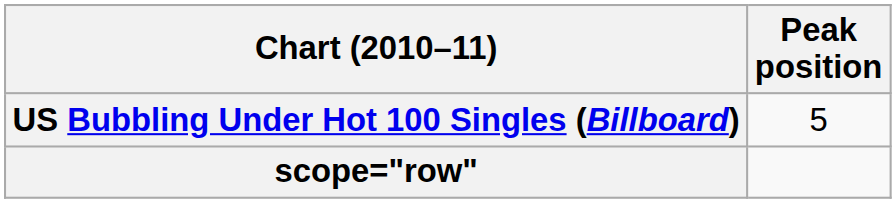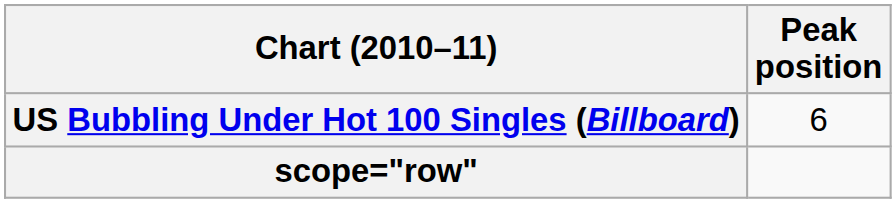(819, 119) 5 -> (819, 119) 6
